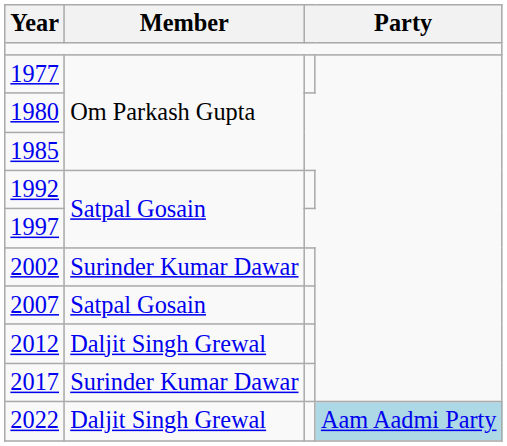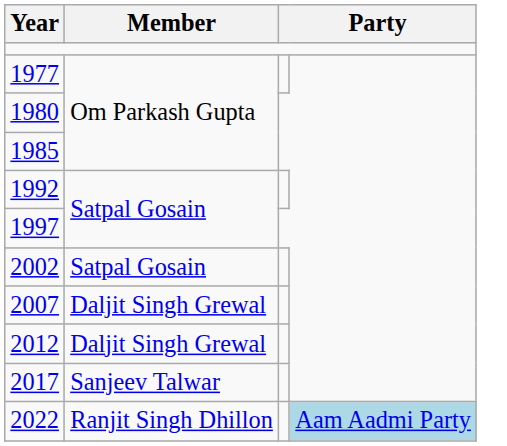(184, 266) Surinder Kumar Dawar -> (138, 266) Satpal Gosain
(138, 304) Satpal Gosain -> (168, 304) Daljit Singh Grewal
(184, 382) Surinder Kumar Dawar -> (145, 382) Sanjeev Talwar
(168, 420) Daljit Singh Grewal -> (172, 420) Ranjit Singh Dhillon
